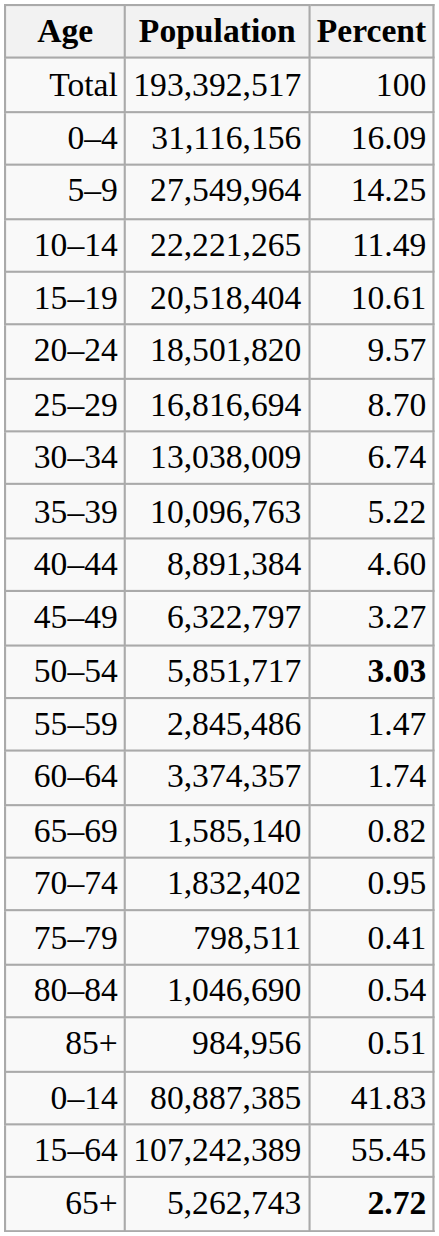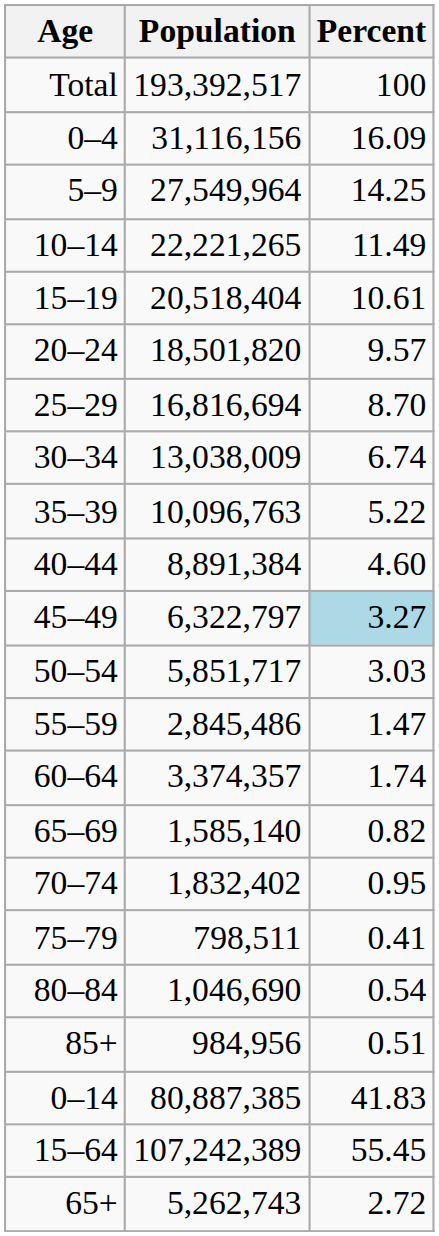(397, 617) no background -> (397, 617) lightblue background
(397, 670) bold -> (397, 670) normal
(397, 1203) bold -> (397, 1203) normal
